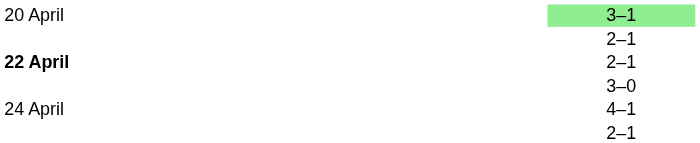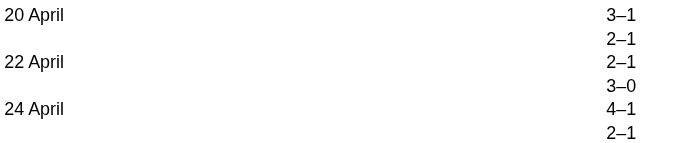(621, 15) lightgreen background -> (621, 15) no background
(37, 62) bold -> (34, 62) normal
